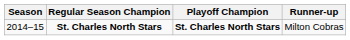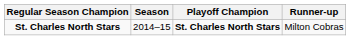columns swapped: (25, 12) <-> (109, 12)
